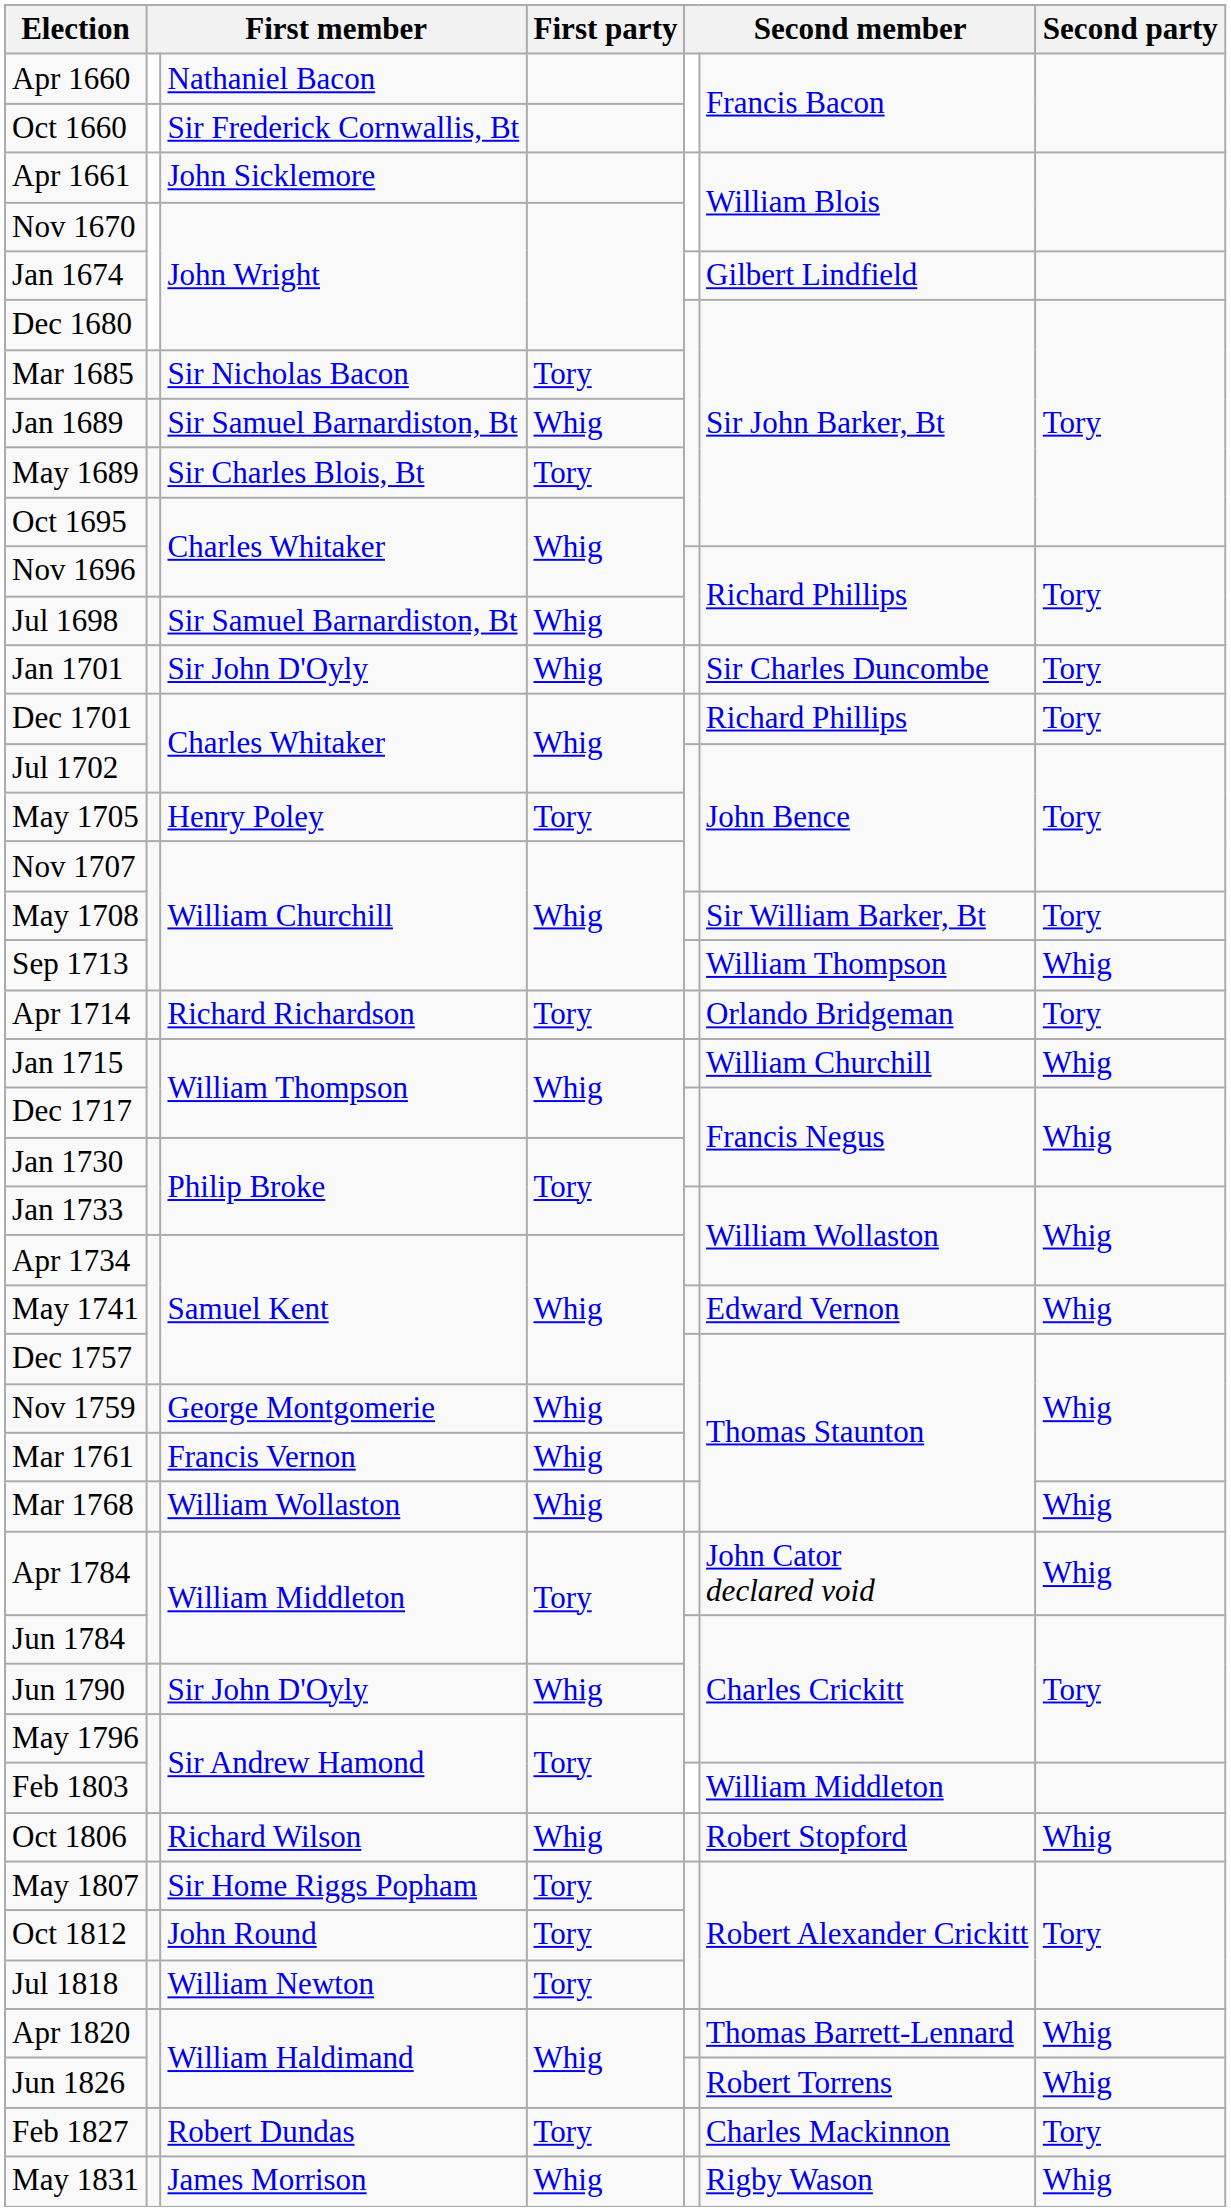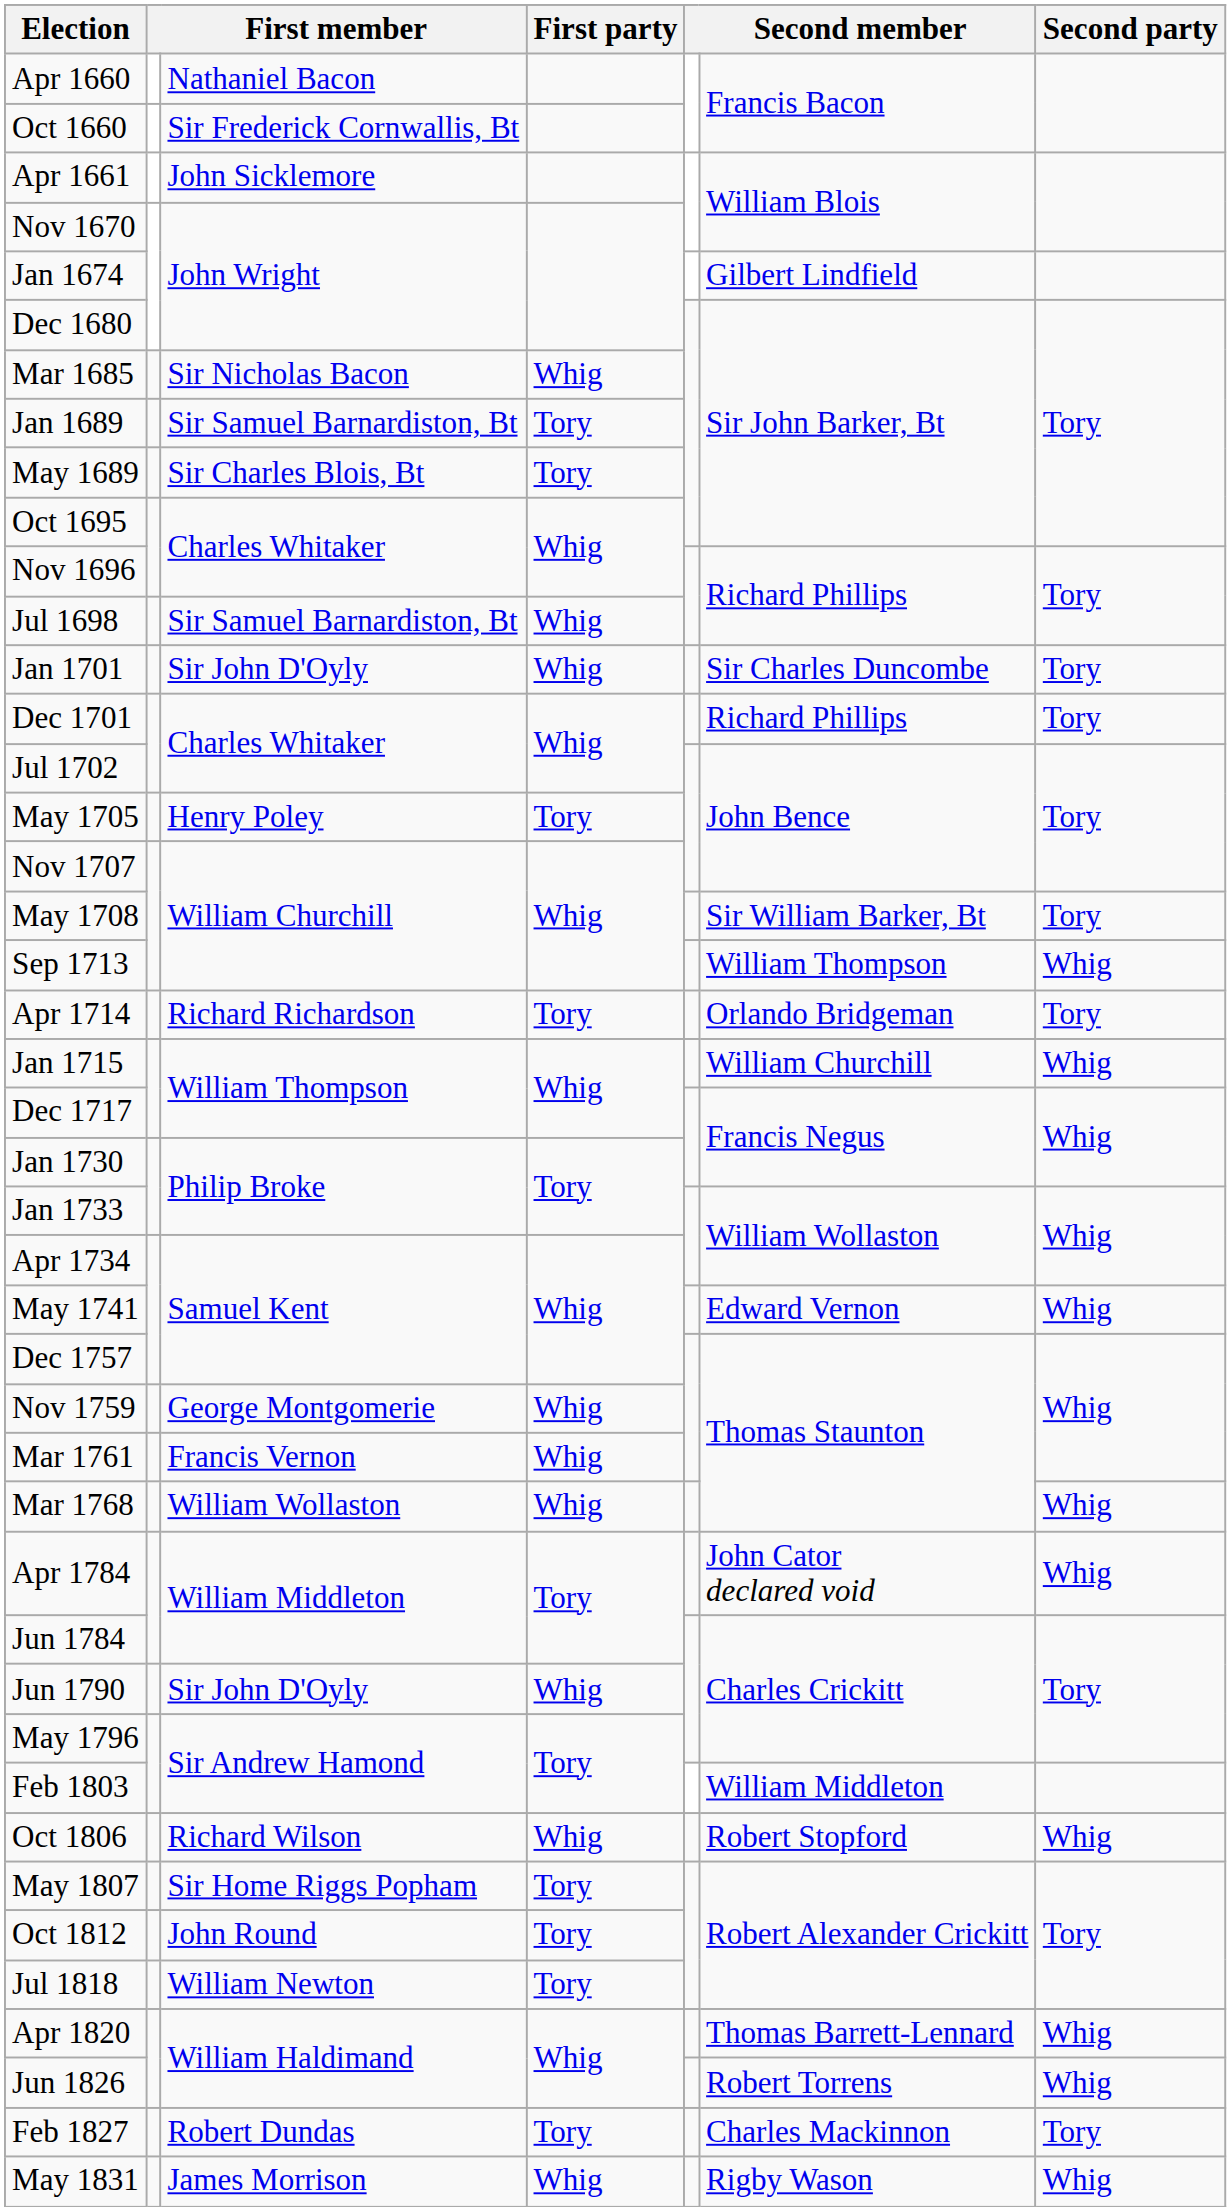(563, 373) Tory -> (568, 373) Whig
(568, 422) Whig -> (563, 422) Tory
